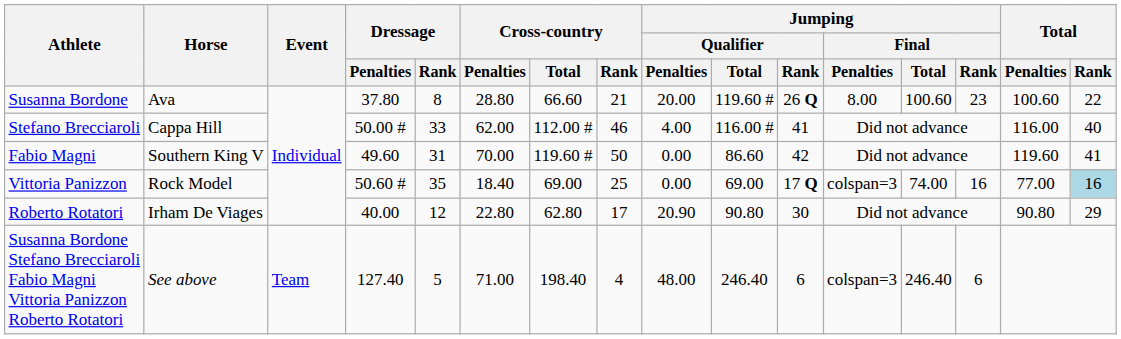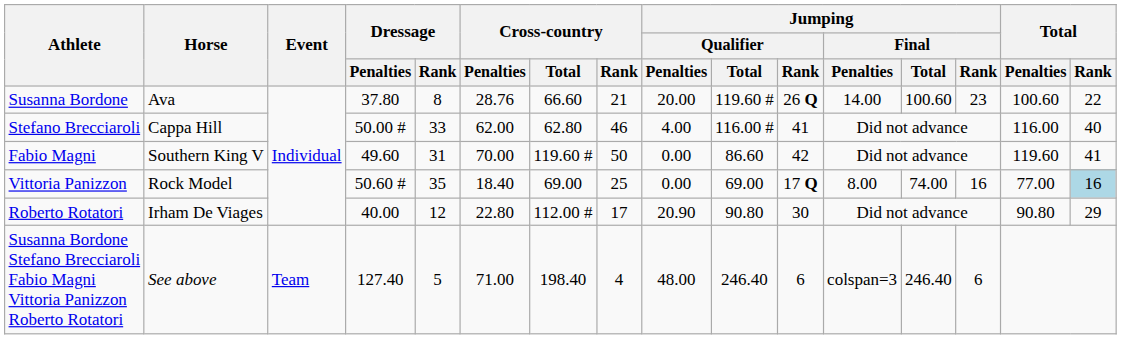(495, 99) 28.80 -> (495, 99) 28.76
(862, 99) 8.00 -> (862, 99) 14.00
(563, 127) 112.00 # -> (563, 127) 62.80
(862, 184) colspan=3 -> (862, 184) 8.00
(563, 212) 62.80 -> (563, 212) 112.00 #
